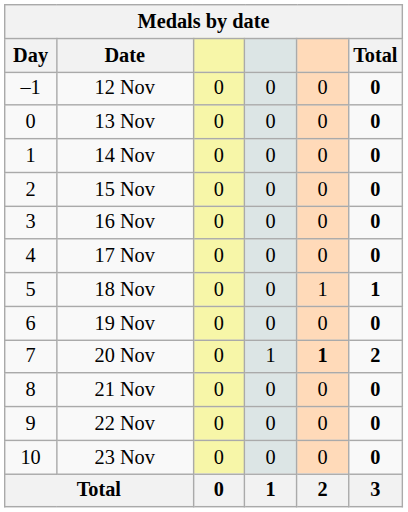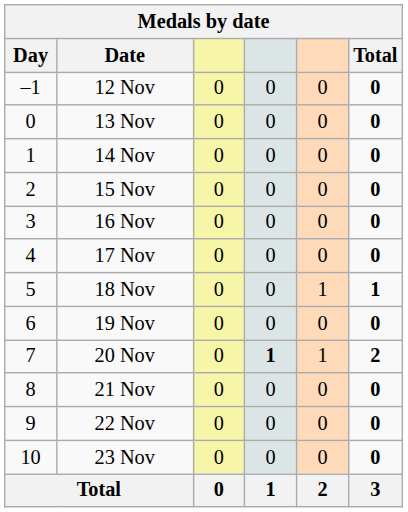(271, 356) normal -> (271, 356) bold
(322, 356) bold -> (322, 356) normal
